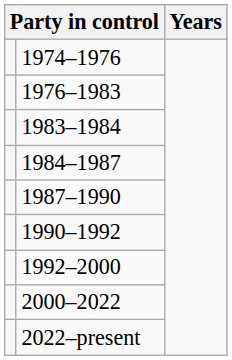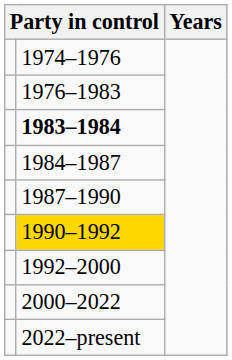(71, 127) normal -> (71, 127) bold
(71, 232) no background -> (71, 232) gold background
